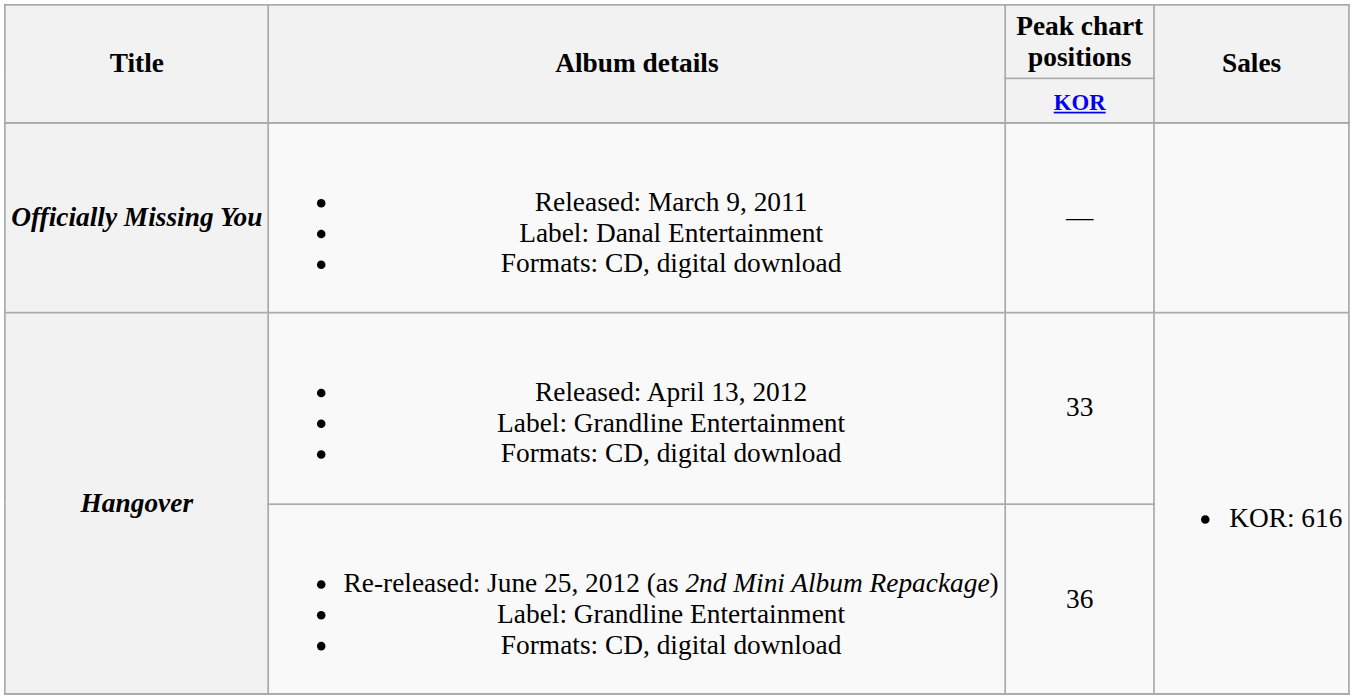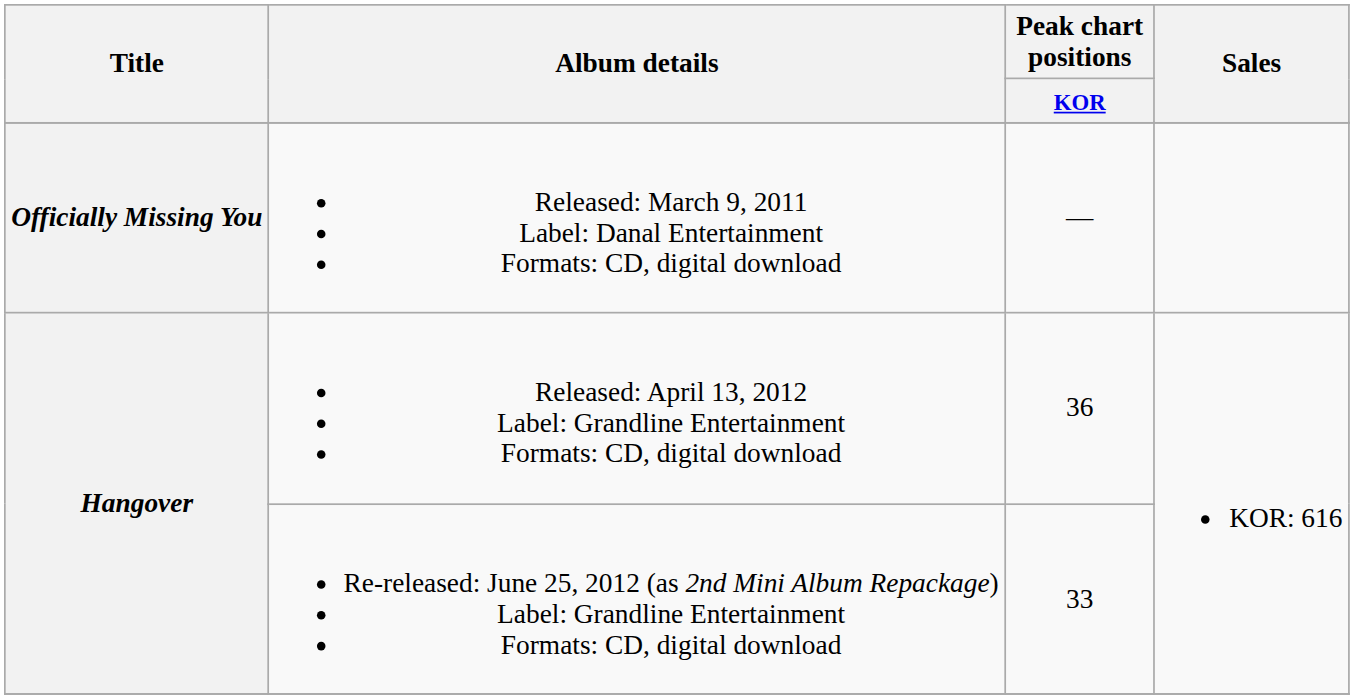(1080, 407) 33 -> (1080, 407) 36
(1080, 598) 36 -> (1080, 598) 33
